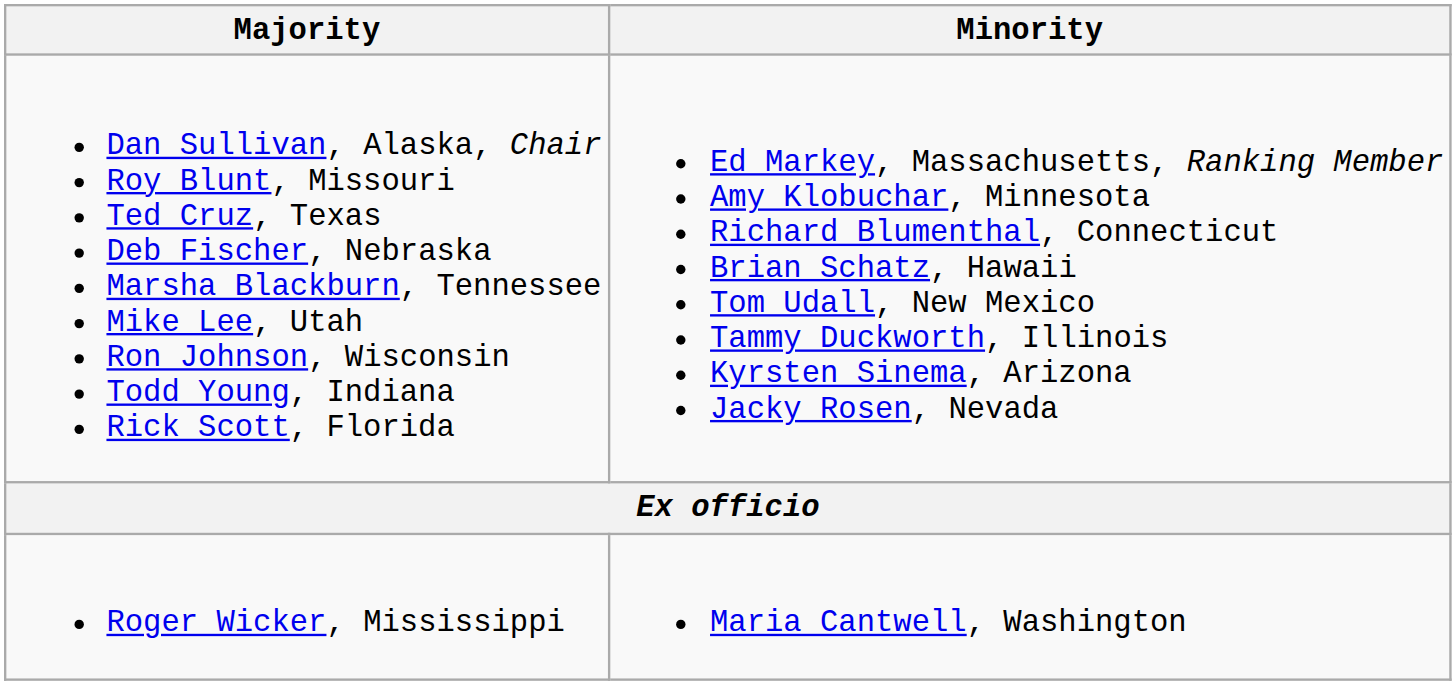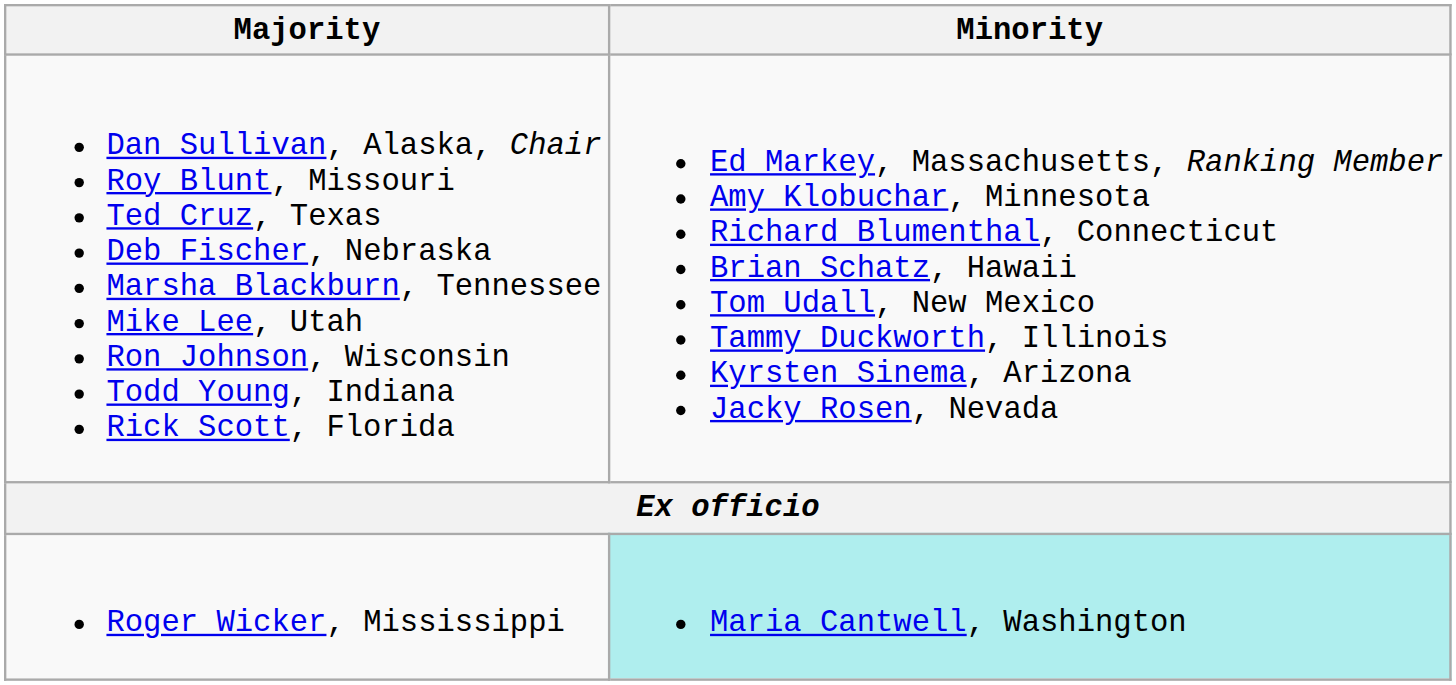(1030, 624) no background -> (1030, 624) paleturquoise background
